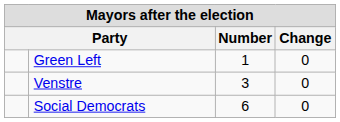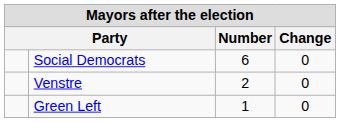rows swapped: (89, 106) <-> (67, 60)
(245, 83) 3 -> (245, 83) 2
